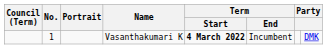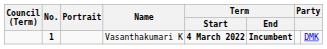(51, 37) normal -> (51, 37) bold
(270, 37) normal -> (270, 37) bold
